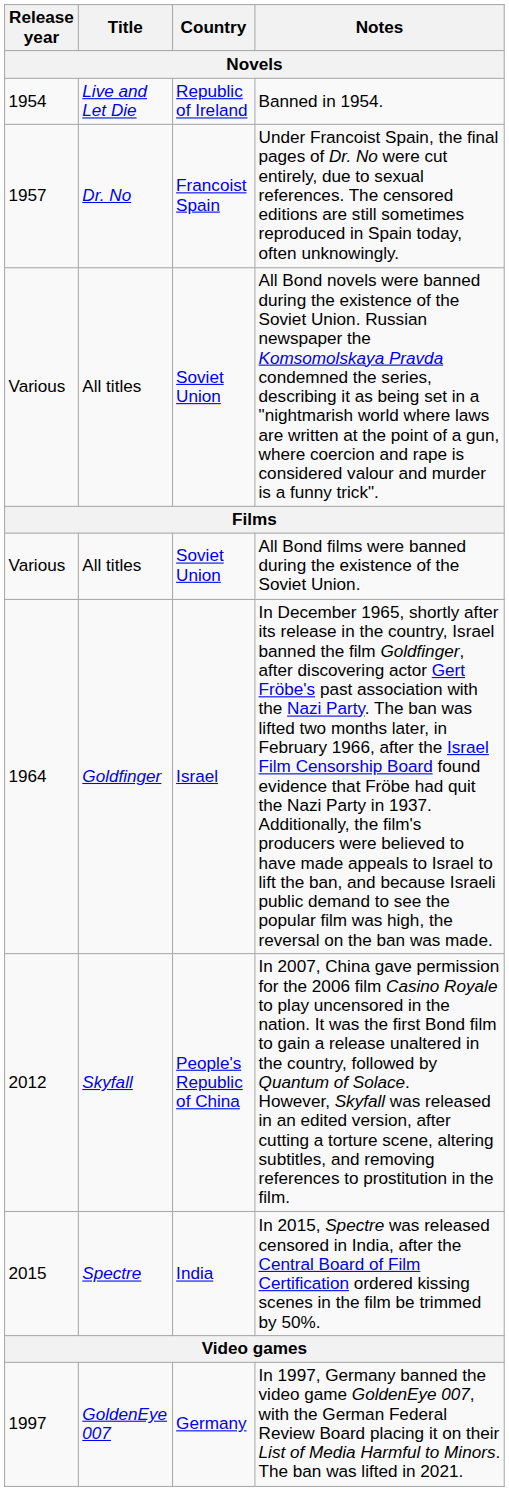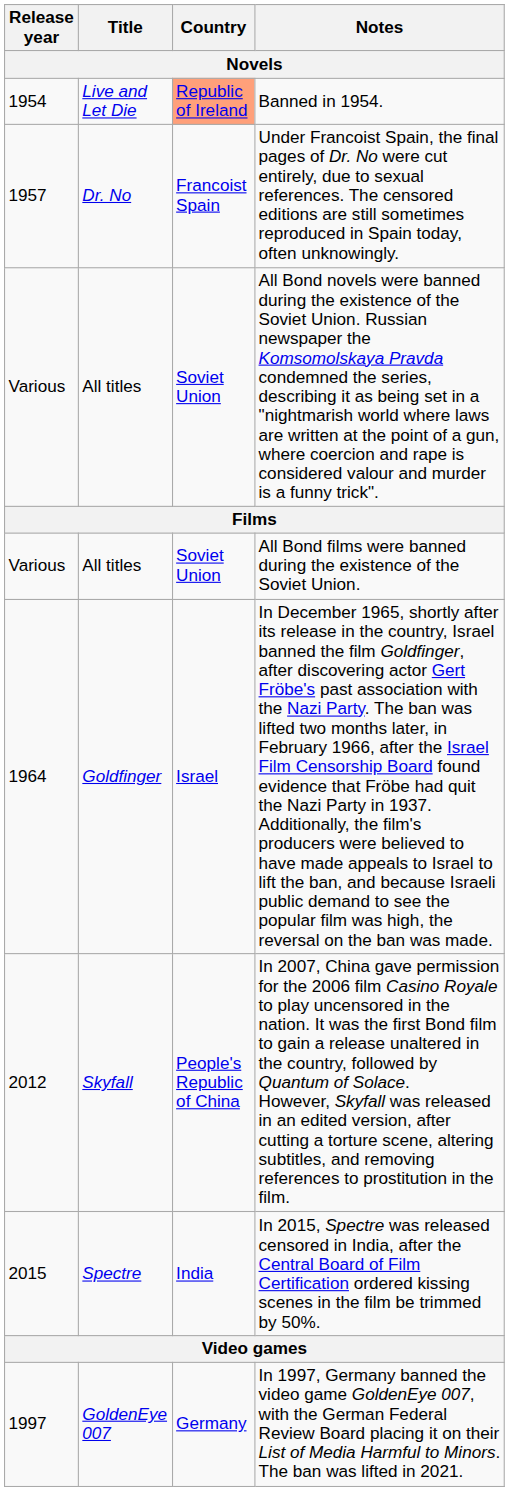(212, 101) no background -> (212, 101) lightsalmon background
